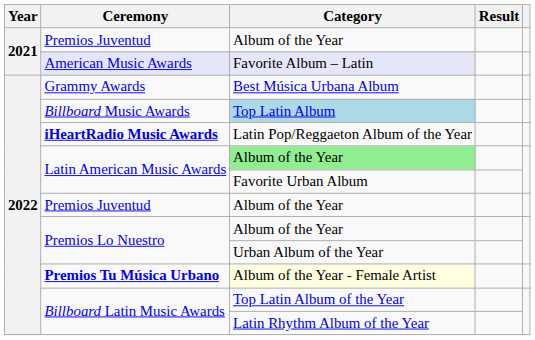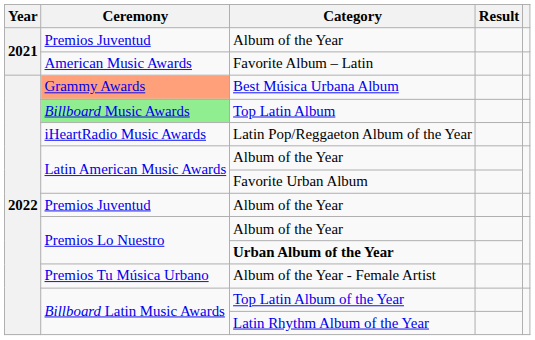(118, 63) lavender background -> (118, 63) no background
(303, 63) lavender background -> (303, 63) no background
(95, 87) no background -> (95, 87) lightsalmon background
(117, 110) no background -> (117, 110) lightgreen background
(284, 110) lightblue background -> (284, 110) no background
(131, 134) bold -> (125, 134) normal
(288, 157) lightgreen background -> (288, 157) no background
(308, 252) normal -> (313, 252) bold
(132, 275) bold -> (127, 275) normal
(335, 275) lightyellow background -> (335, 275) no background
